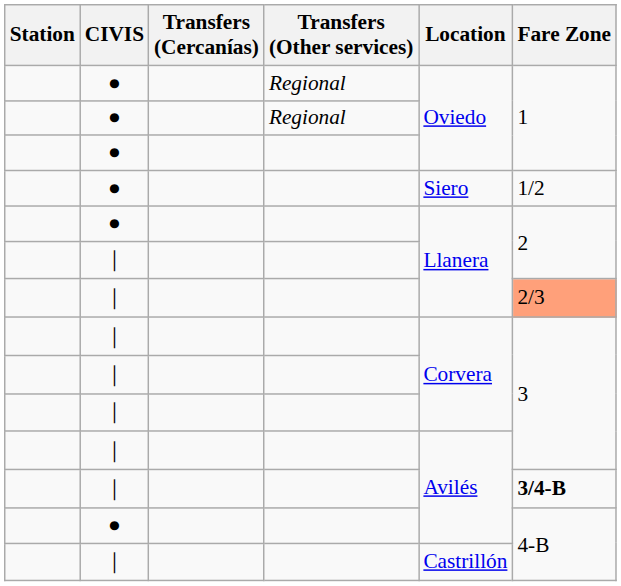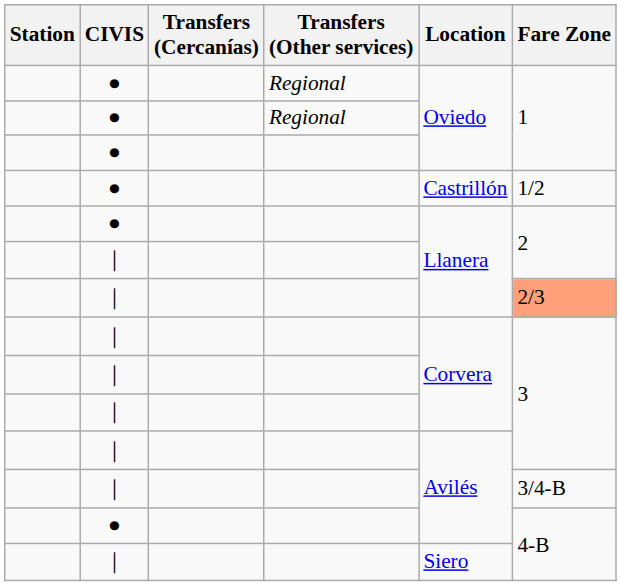(446, 188) Siero -> (465, 188) Castrillón
(542, 488) bold -> (542, 488) normal
(465, 561) Castrillón -> (446, 561) Siero
